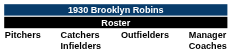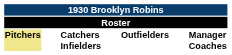(23, 35) no background -> (23, 35) khaki background
